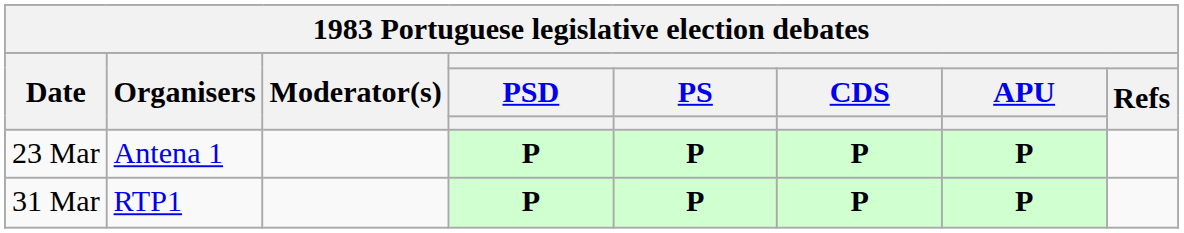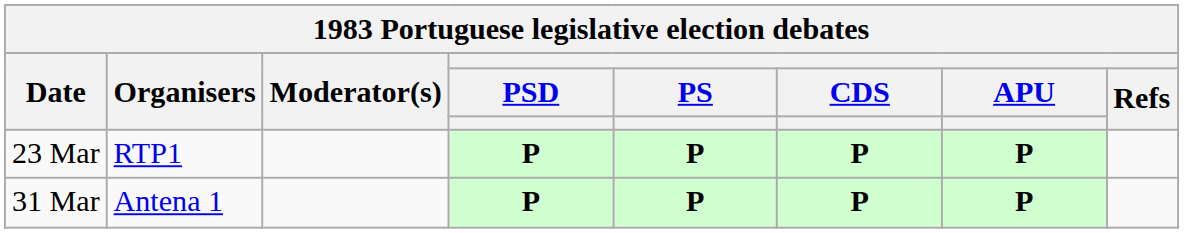(168, 153) Antena 1 -> (148, 153) RTP1
(148, 201) RTP1 -> (168, 201) Antena 1
